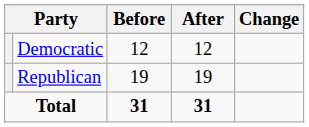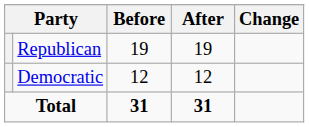rows swapped: (59, 77) <-> (60, 48)
